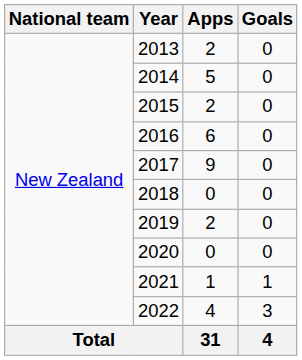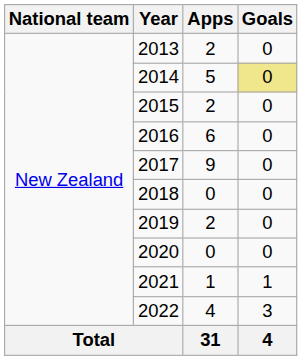(267, 77) no background -> (267, 77) khaki background
